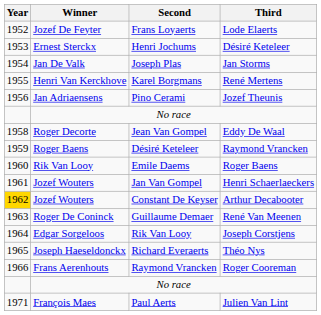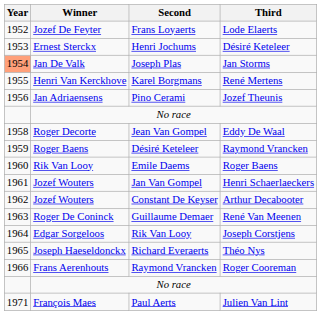(18, 64) no background -> (18, 64) lightsalmon background
(18, 200) gold background -> (18, 200) no background
